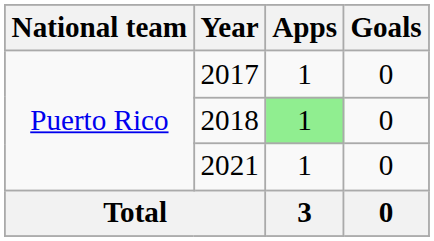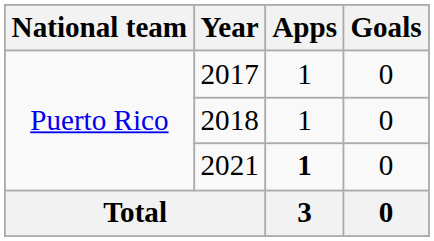(305, 119) lightgreen background -> (305, 119) no background
(305, 166) normal -> (305, 166) bold
